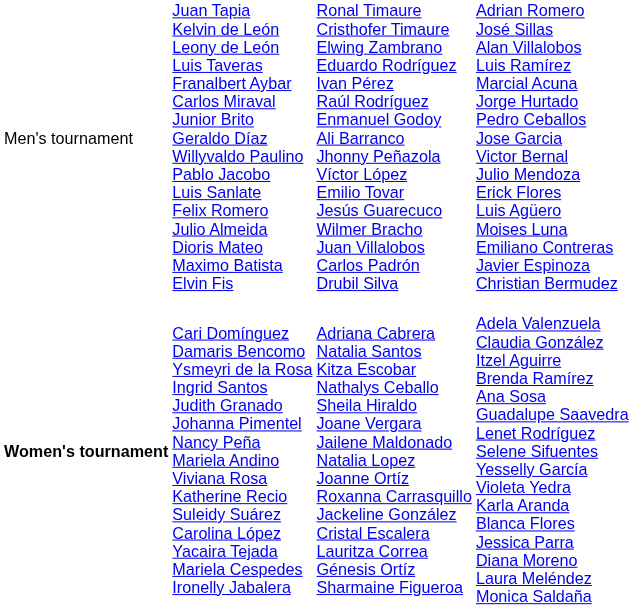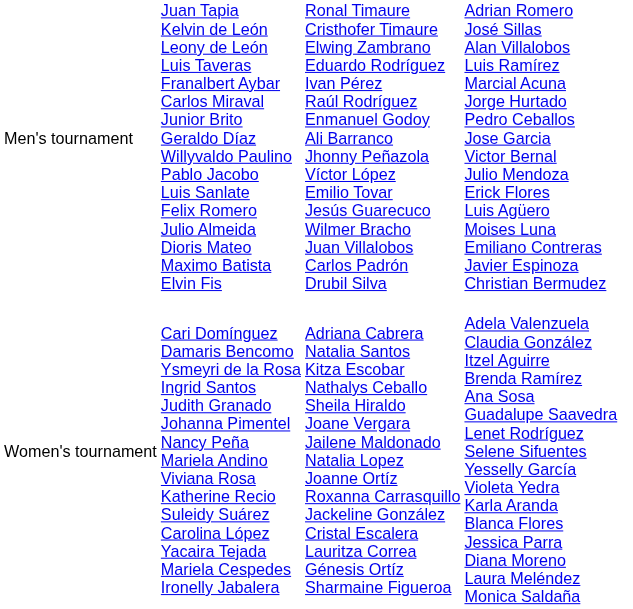(86, 451) bold -> (80, 451) normal
